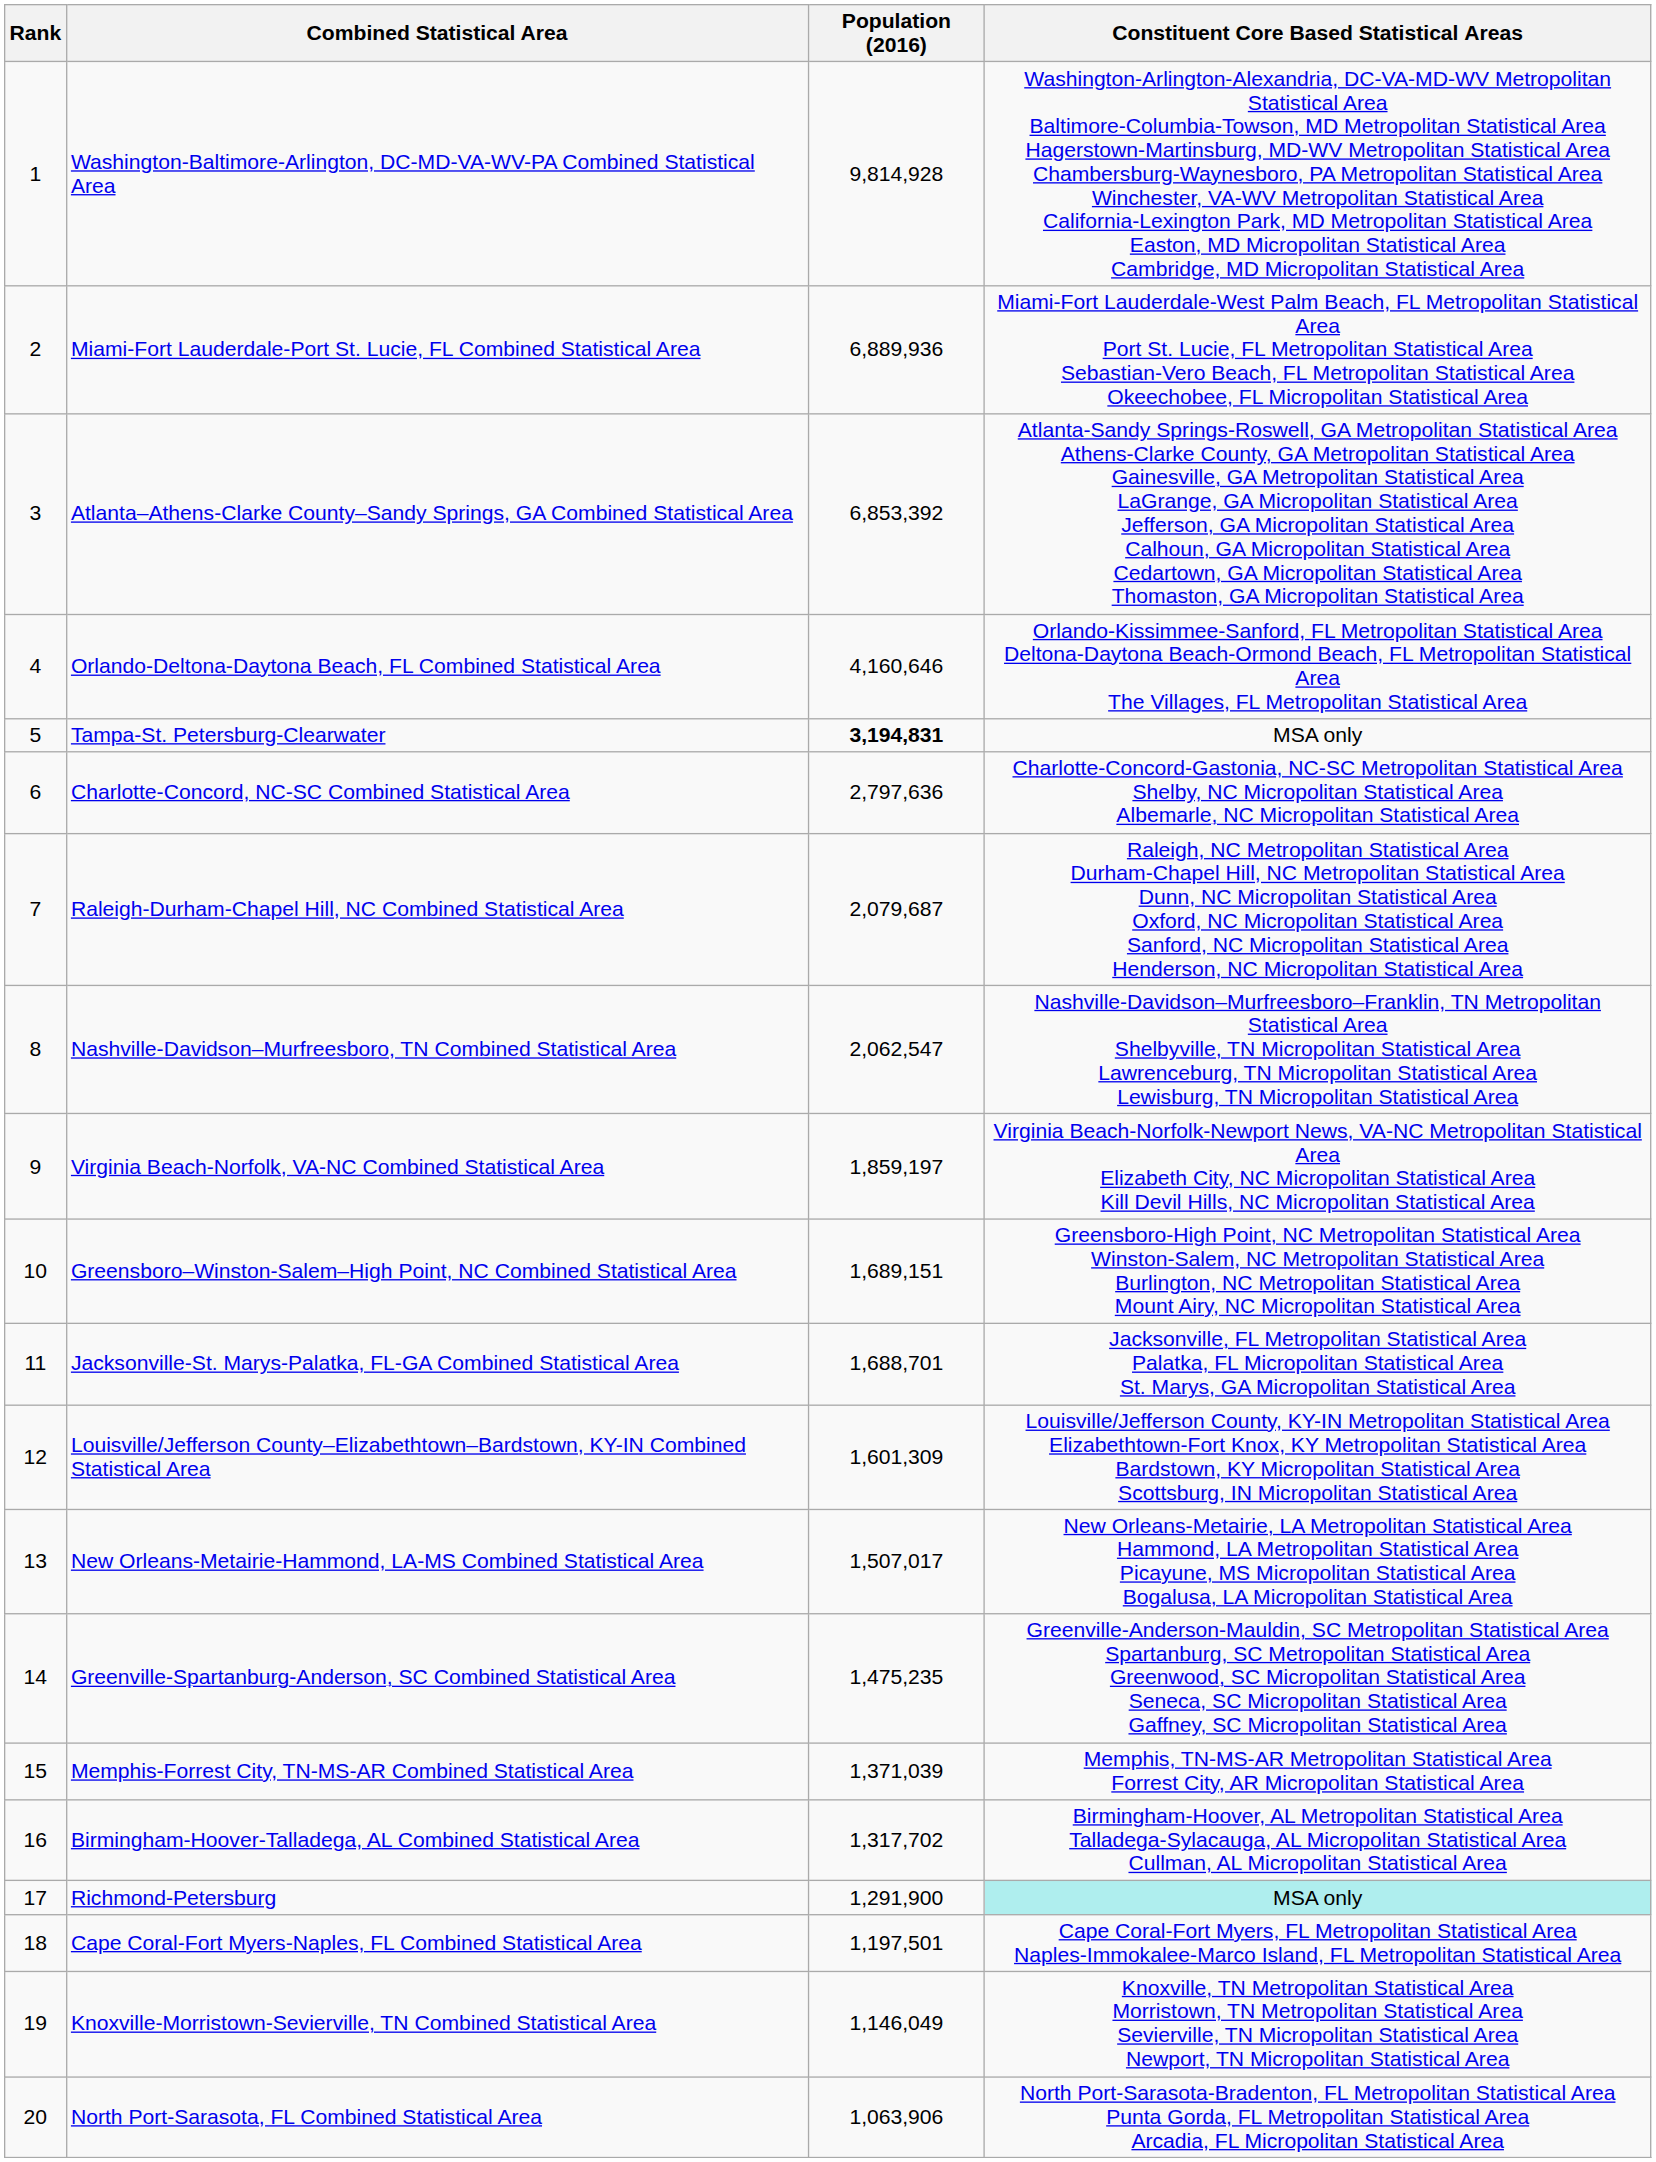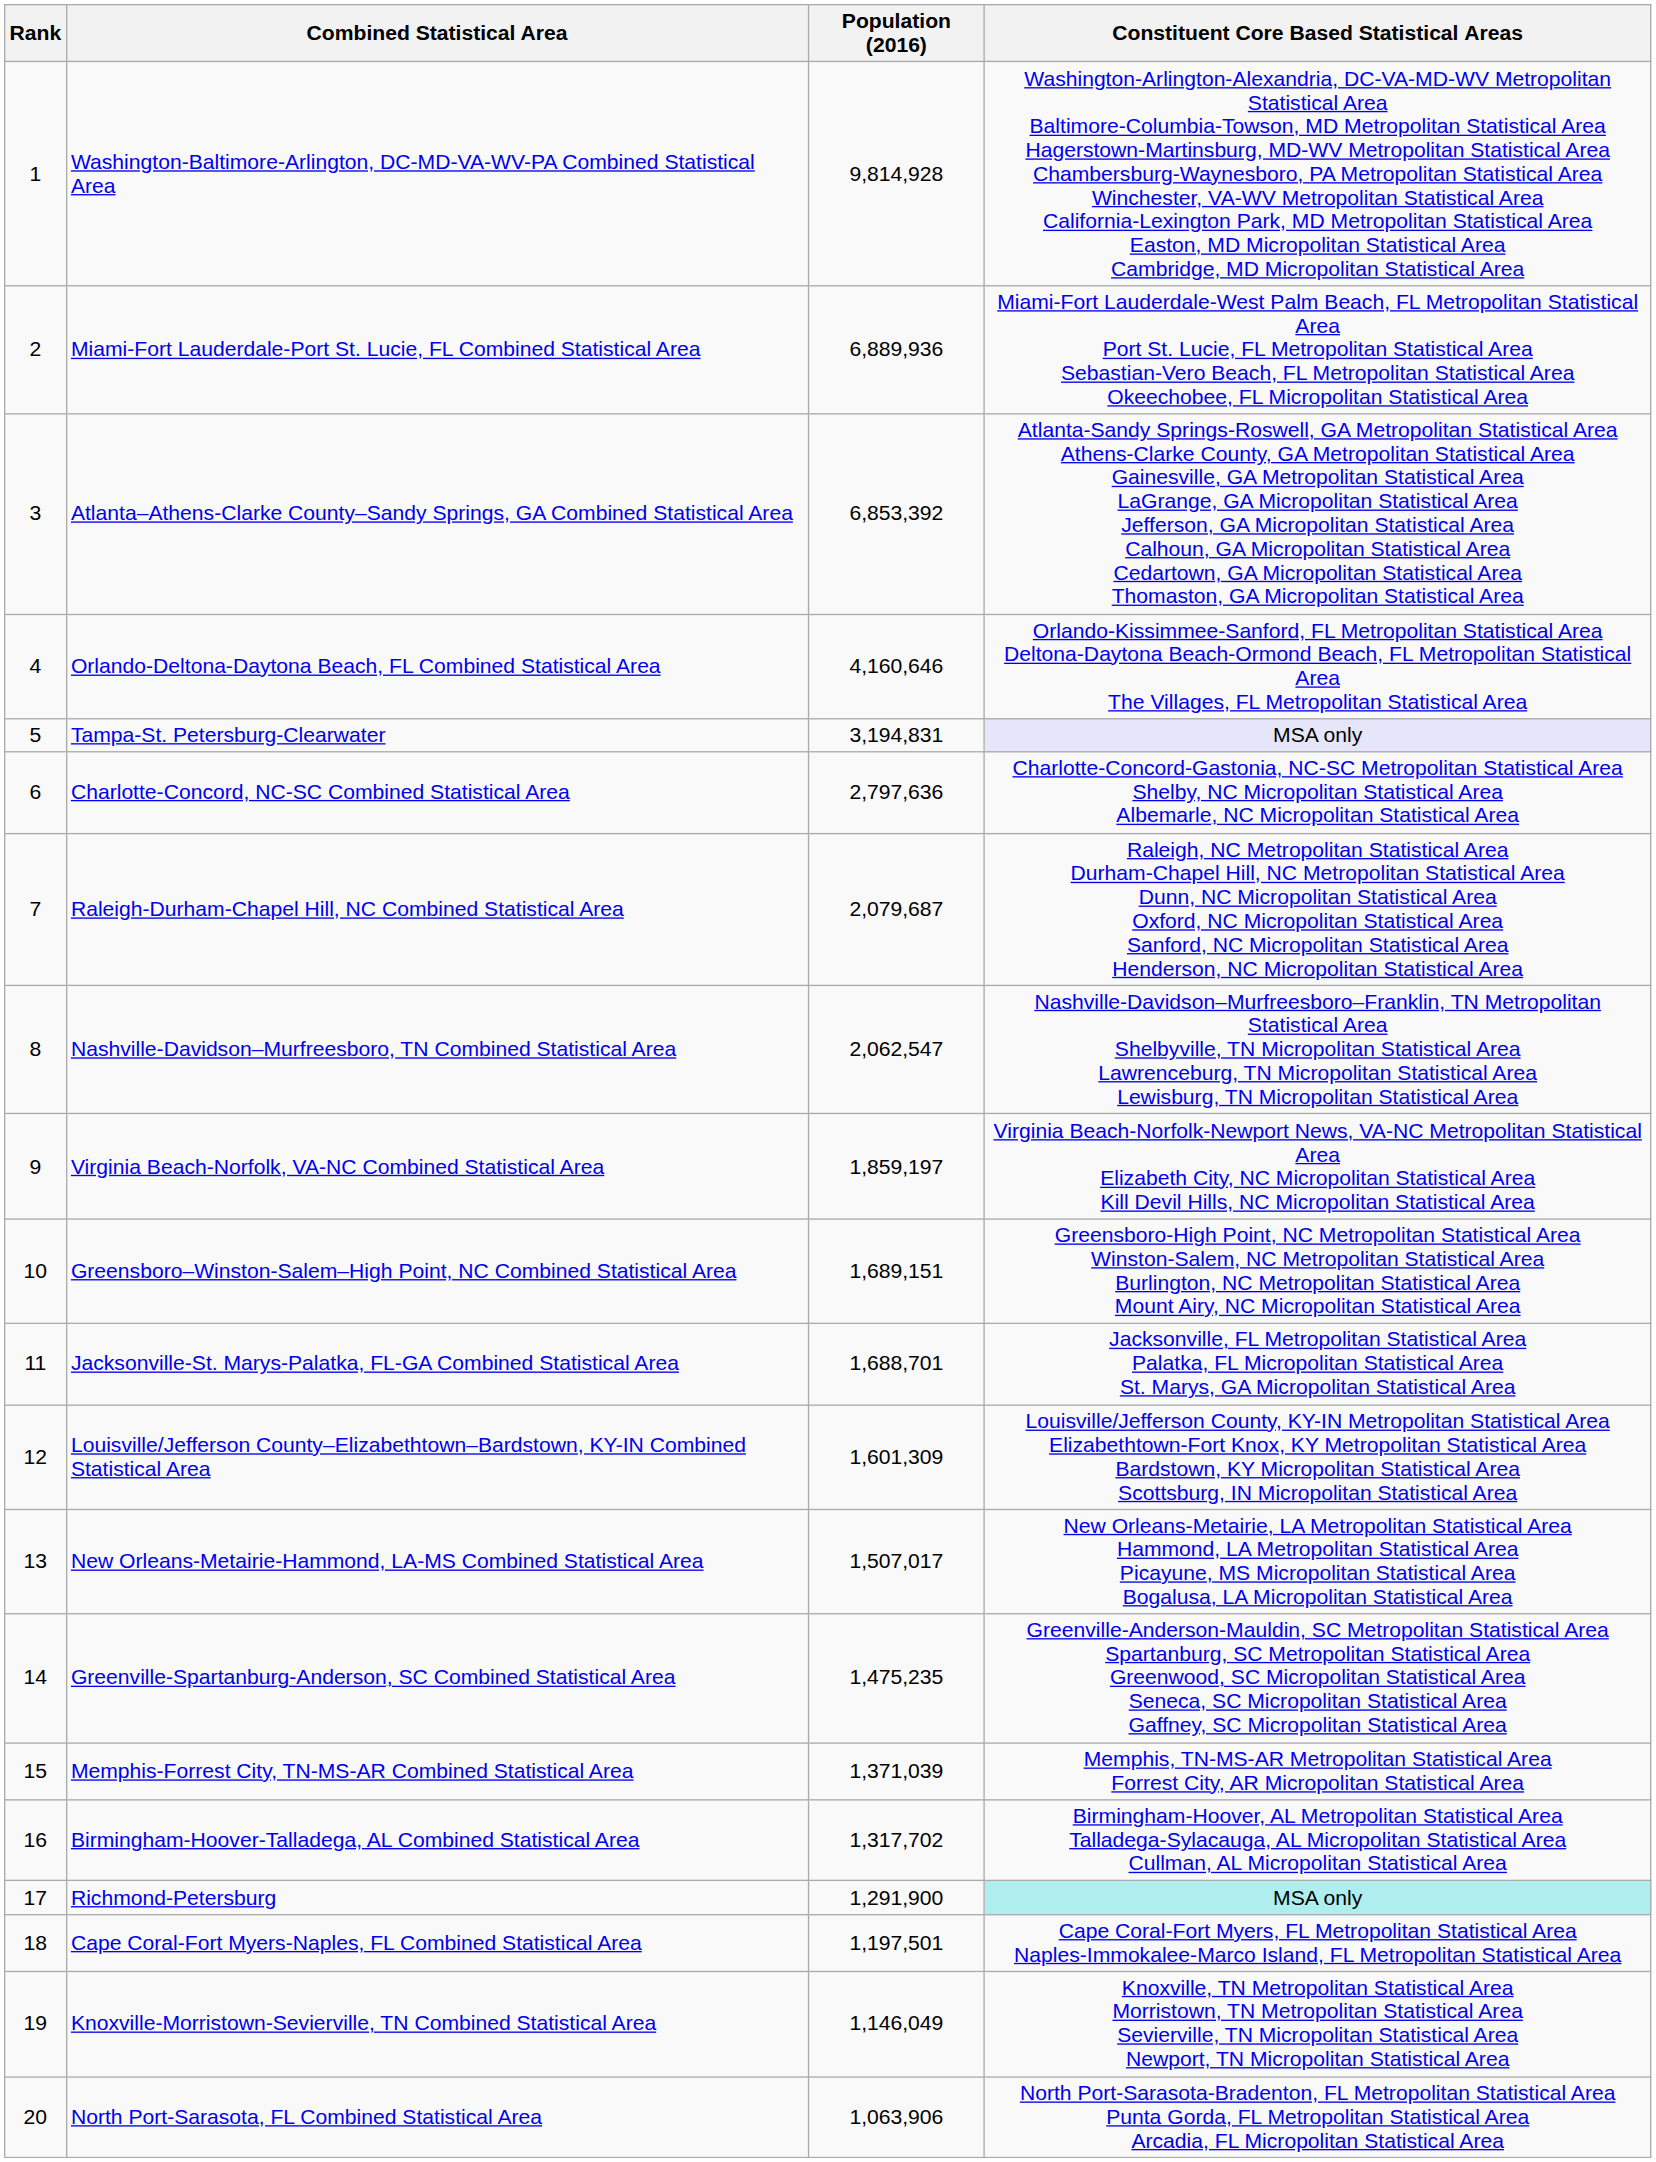(896, 735) bold -> (896, 735) normal
(1318, 735) no background -> (1318, 735) lavender background
